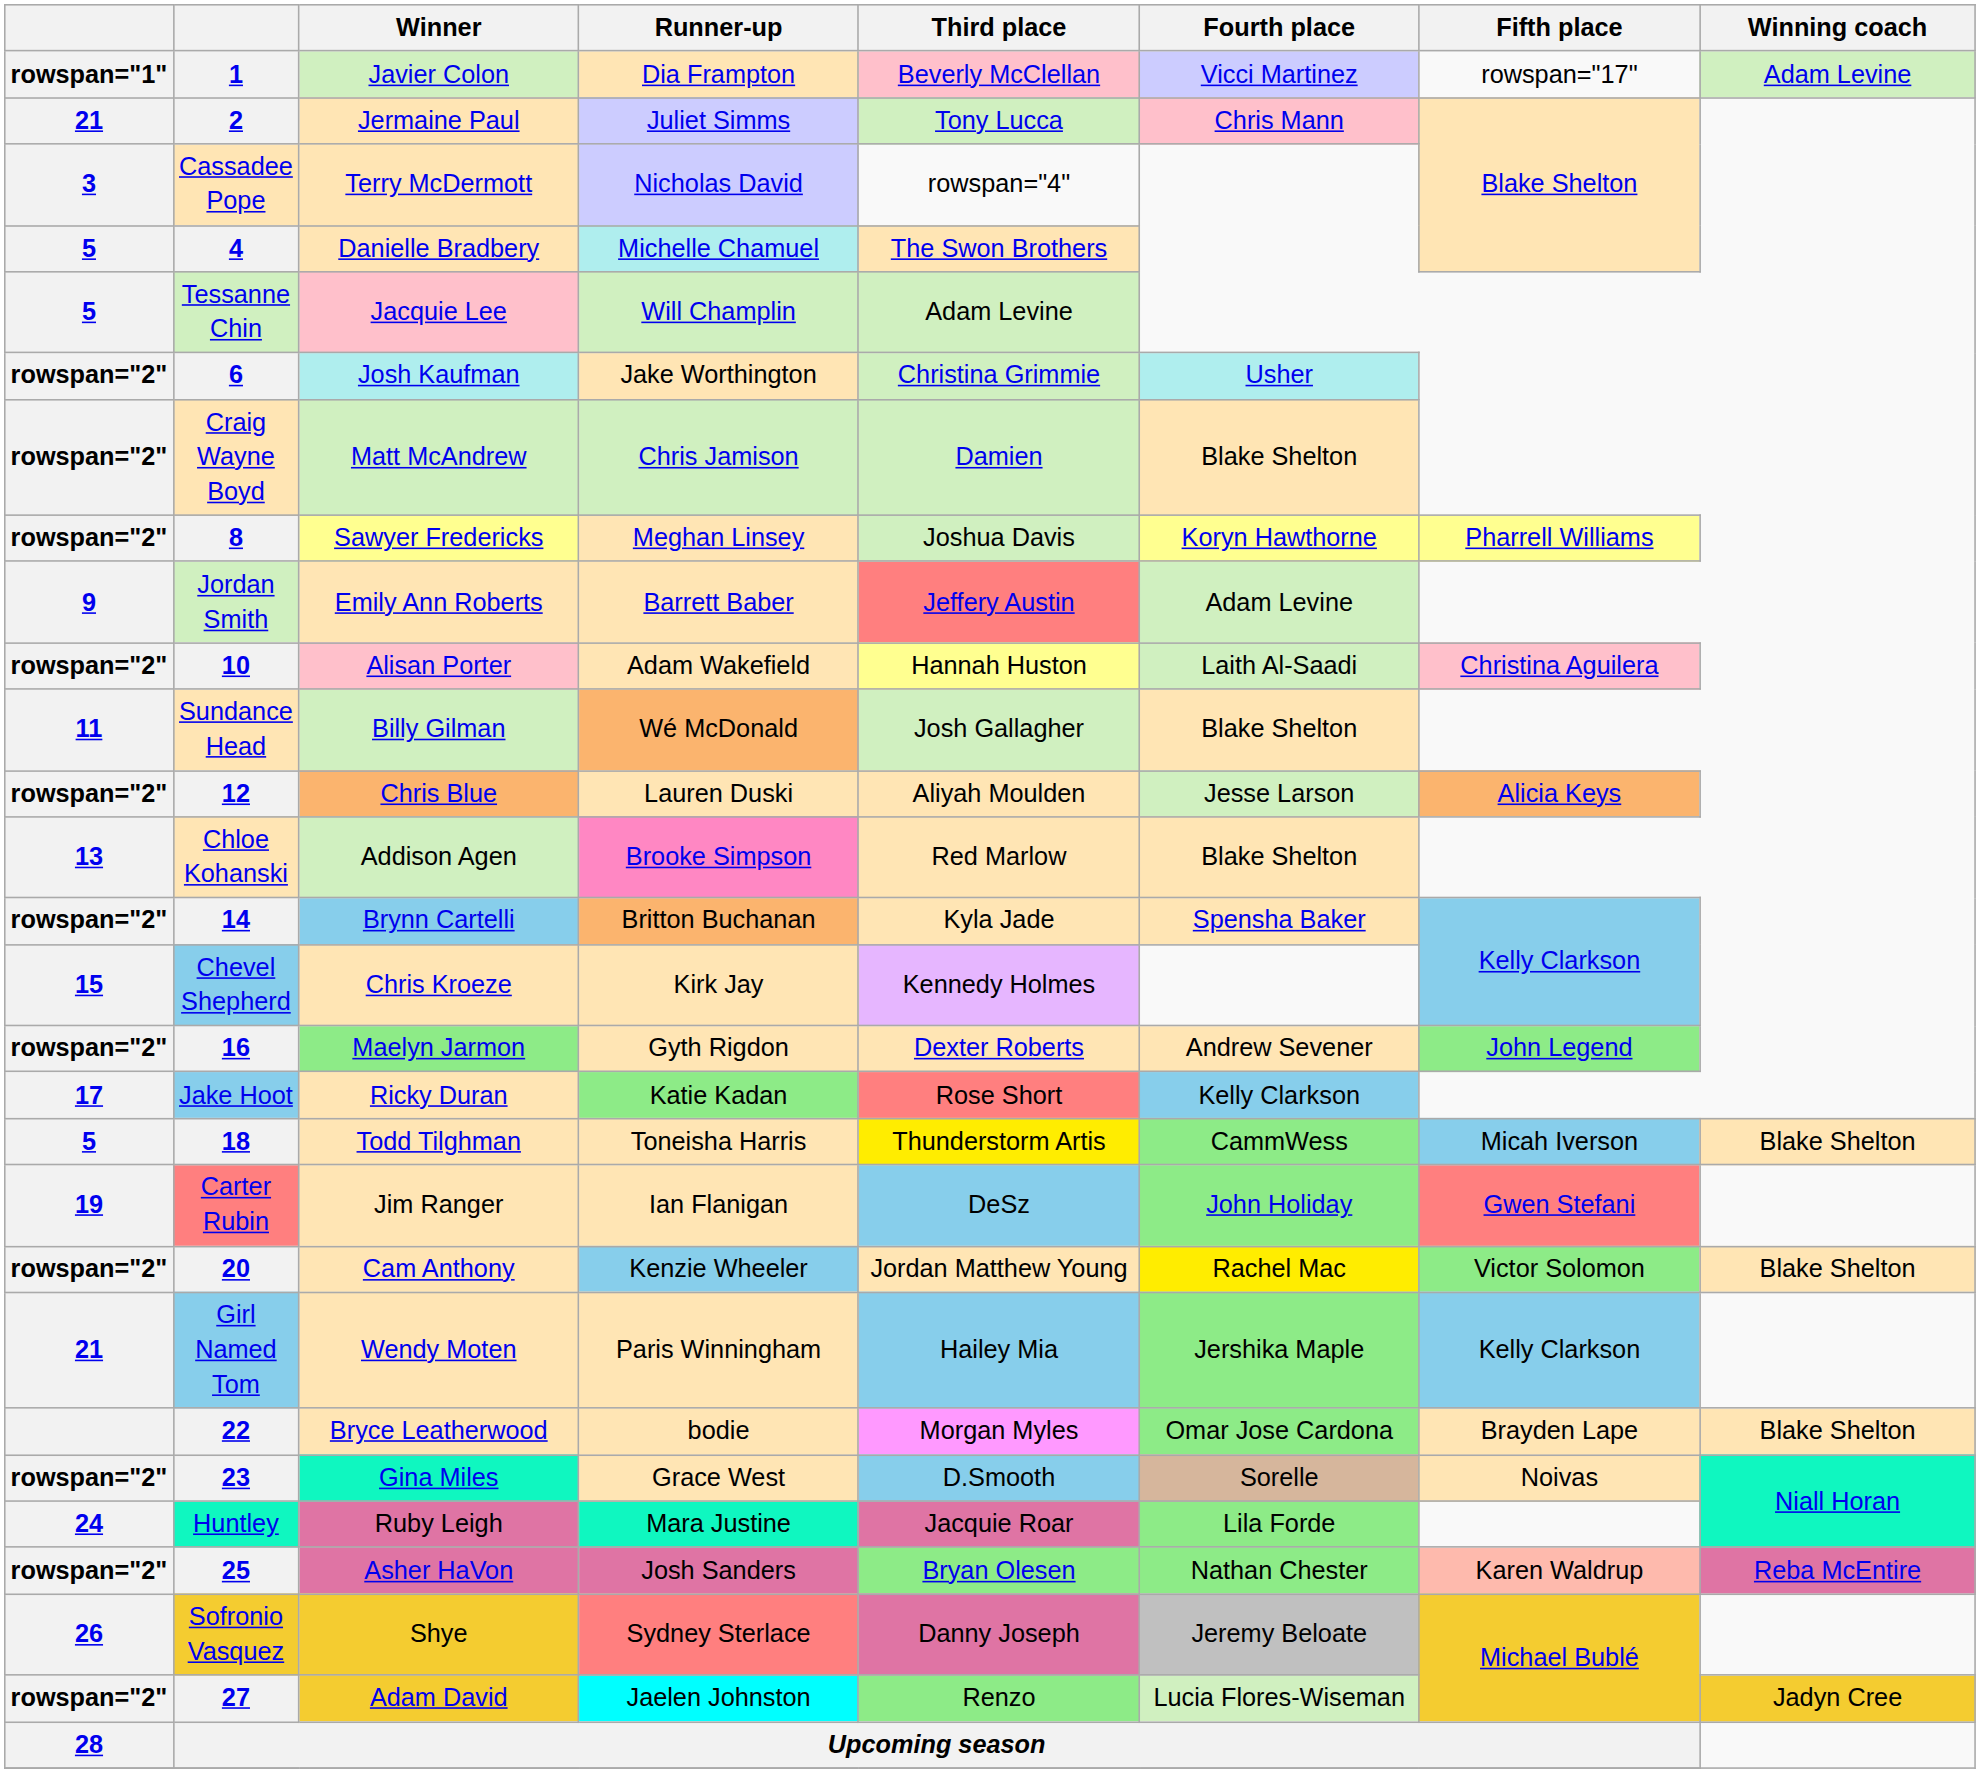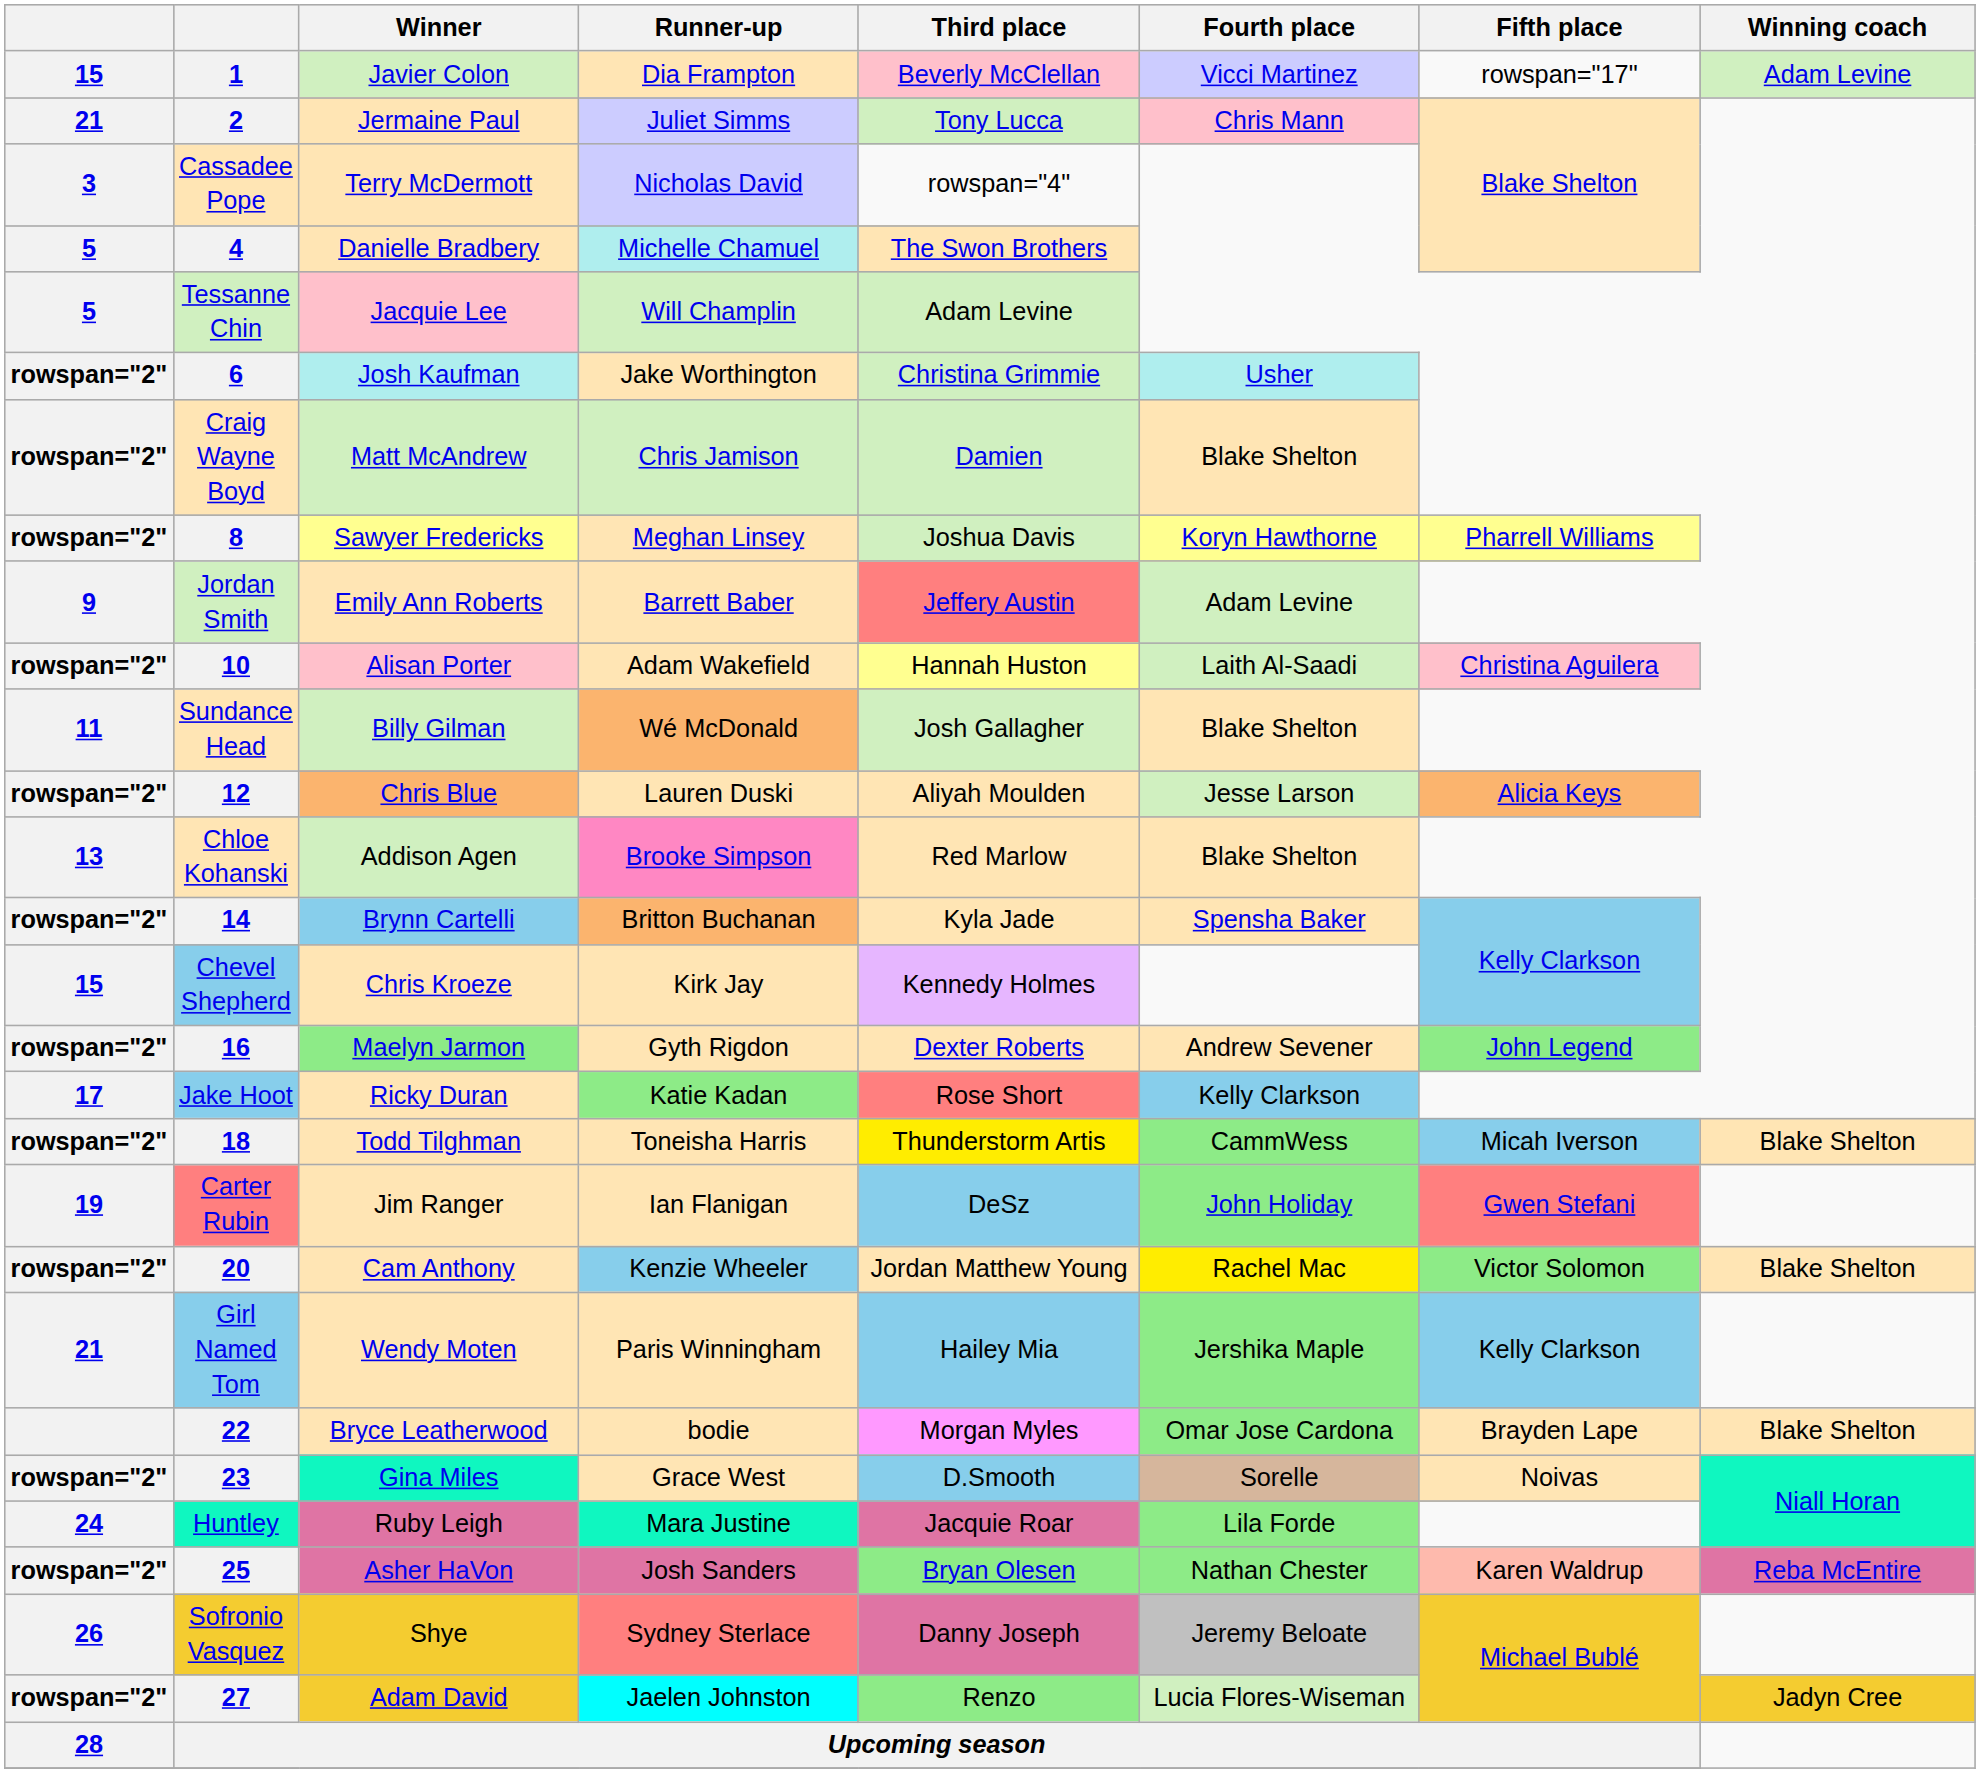(89, 74) rowspan="1" -> (89, 74) 15
(89, 1141) 5 -> (89, 1141) rowspan="2"
